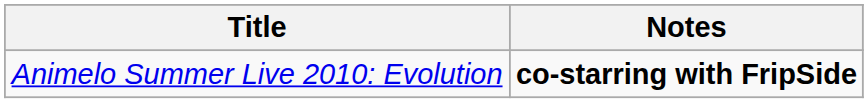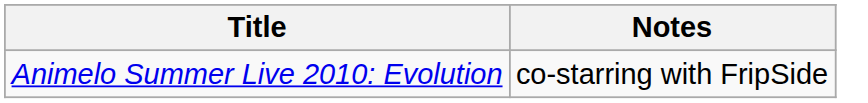(686, 73) bold -> (672, 73) normal
